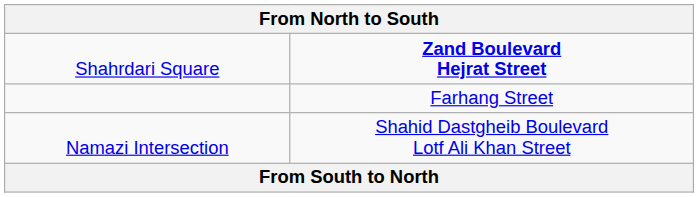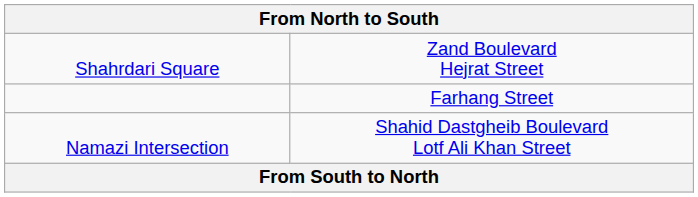(492, 58) bold -> (492, 58) normal
